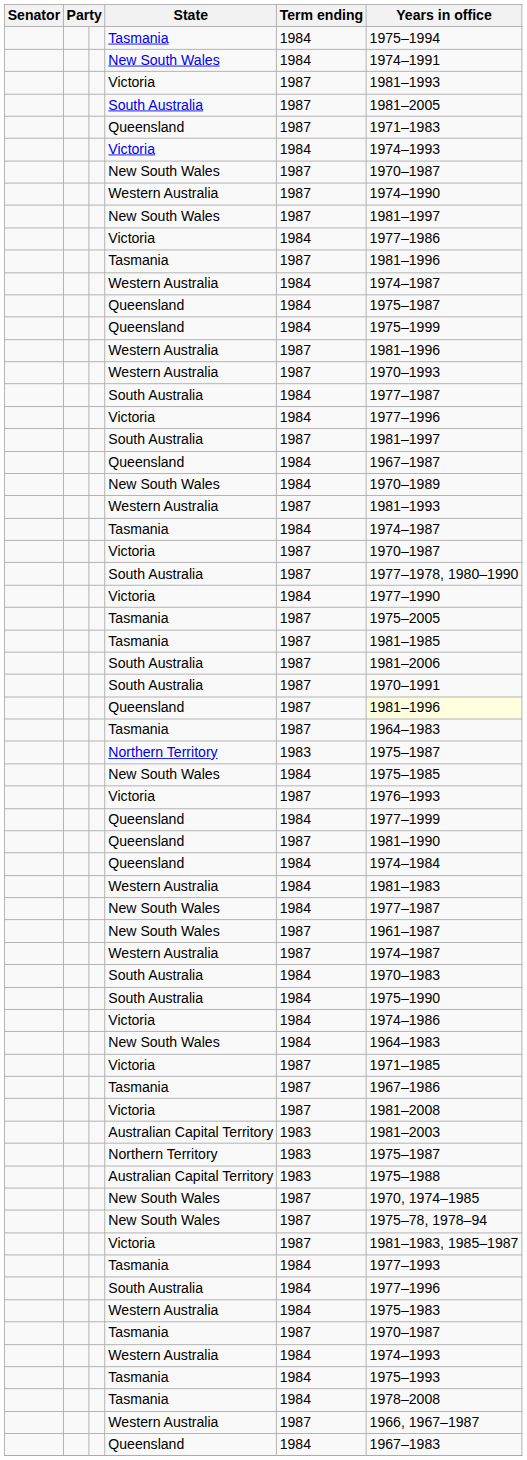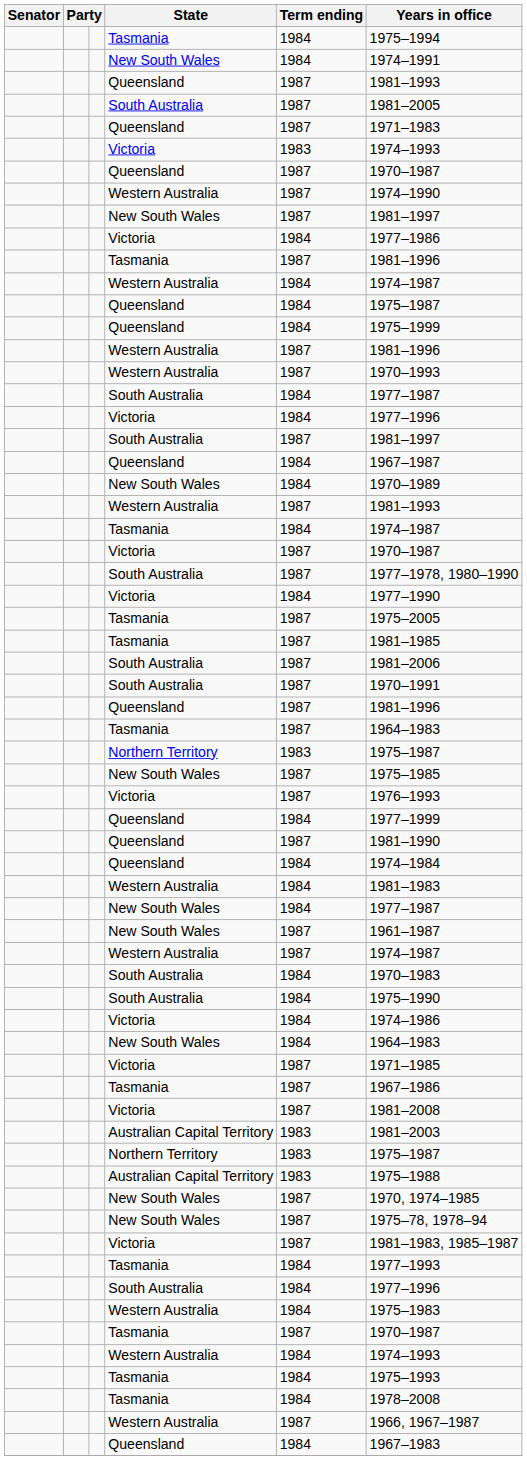(132, 82) Victoria -> (146, 82) Queensland
(295, 149) 1984 -> (295, 149) 1983
(164, 171) New South Wales -> (146, 171) Queensland
(405, 707) lightyellow background -> (405, 707) no background
(295, 774) 1984 -> (295, 774) 1987
